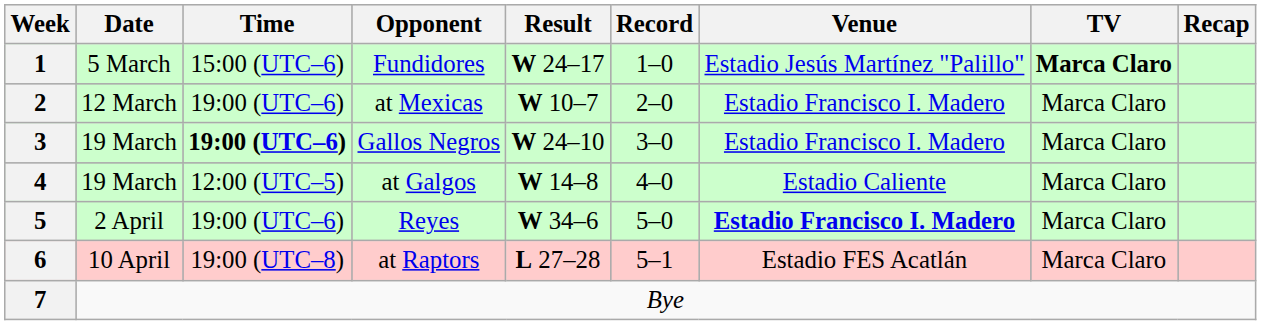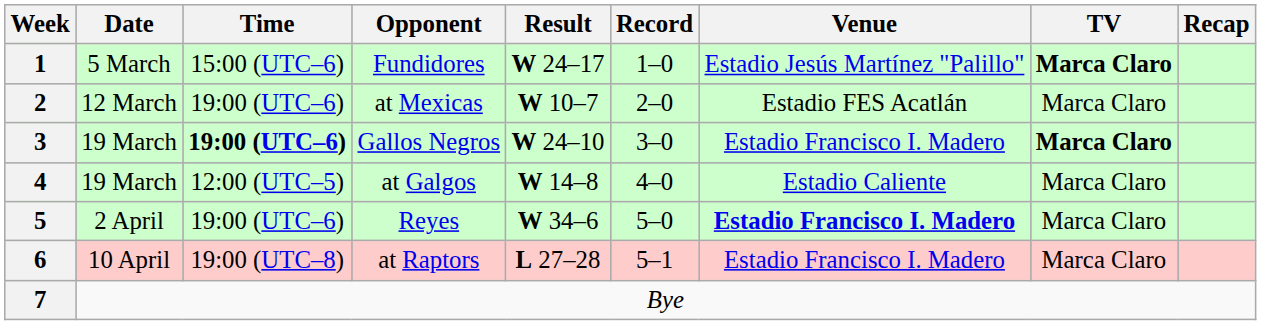(864, 102) Estadio Francisco I. Madero -> (864, 102) Estadio FES Acatlán
(1104, 142) normal -> (1104, 142) bold
(864, 260) Estadio FES Acatlán -> (864, 260) Estadio Francisco I. Madero
